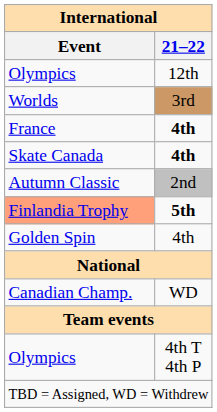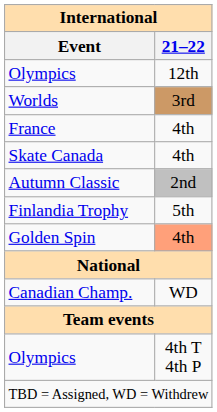(183, 127) bold -> (183, 127) normal
(183, 155) bold -> (183, 155) normal
(68, 210) lightsalmon background -> (68, 210) no background
(183, 210) bold -> (183, 210) normal
(183, 237) no background -> (183, 237) lightsalmon background
